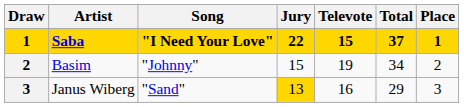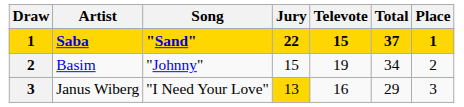(208, 41) "I Need Your Love" -> (171, 41) "Sand"
(163, 89) "Sand" -> (208, 89) "I Need Your Love"
